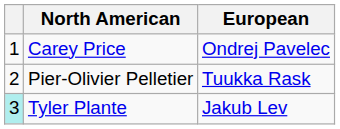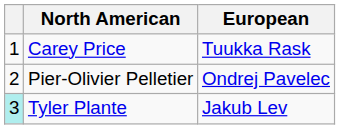(266, 49) Ondrej Pavelec -> (256, 49) Tuukka Rask
(256, 78) Tuukka Rask -> (266, 78) Ondrej Pavelec
